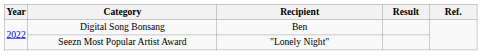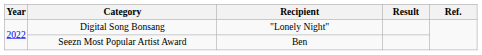(300, 27) Ben -> (300, 27) "Lonely Night"
(300, 42) "Lonely Night" -> (300, 42) Ben
